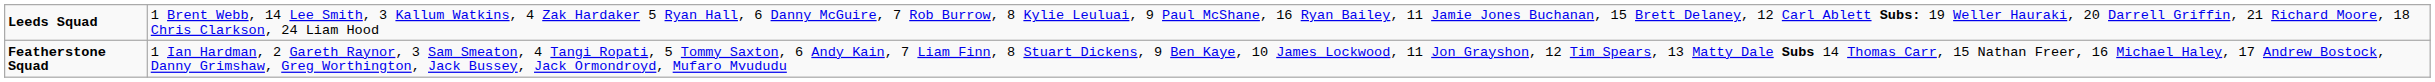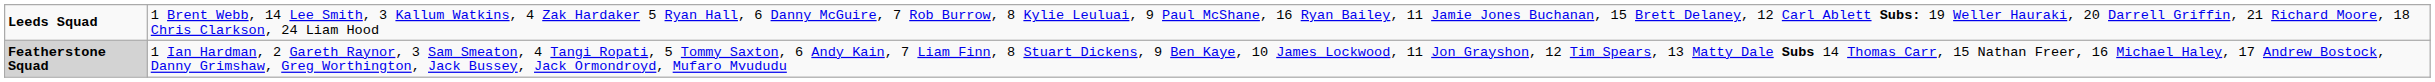(57, 59) no background -> (57, 59) lightgrey background
